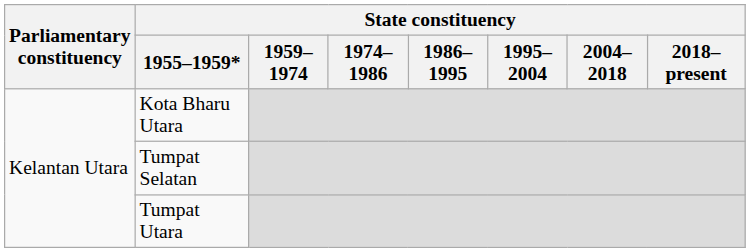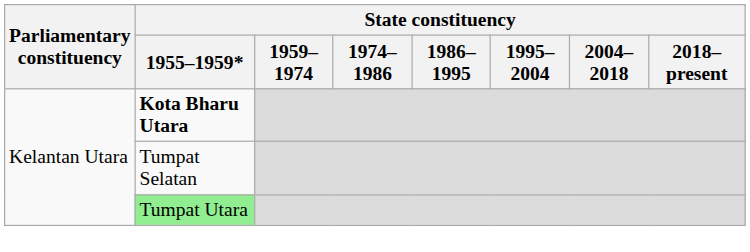(185, 114) normal -> (189, 114) bold
(170, 220) no background -> (194, 209) lightgreen background
